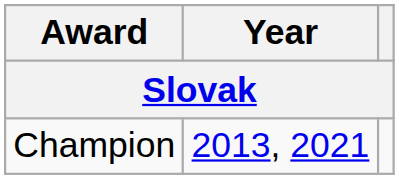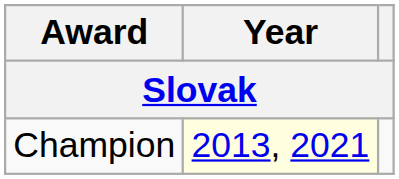(280, 145) no background -> (280, 145) lightyellow background
